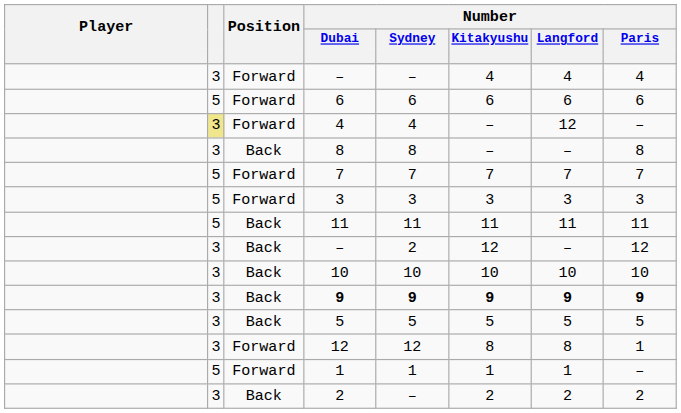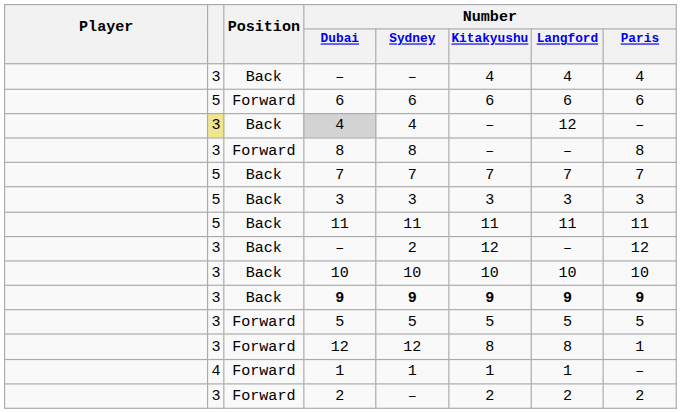(264, 76) Forward -> (264, 76) Back
(264, 126) Forward -> (264, 126) Back
(340, 126) no background -> (340, 126) lightgrey background
(264, 150) Back -> (264, 150) Forward
(264, 175) Forward -> (264, 175) Back
(264, 199) Forward -> (264, 199) Back
(264, 322) Back -> (264, 322) Forward
(216, 371) 5 -> (216, 371) 4
(264, 396) Back -> (264, 396) Forward
